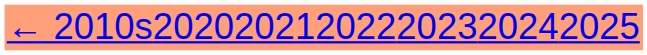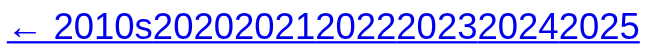(323, 26) lightsalmon background -> (323, 26) no background
